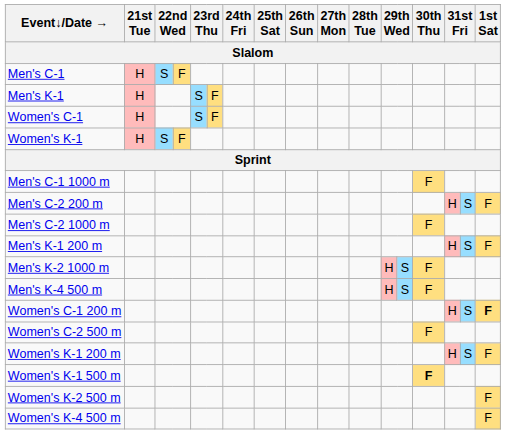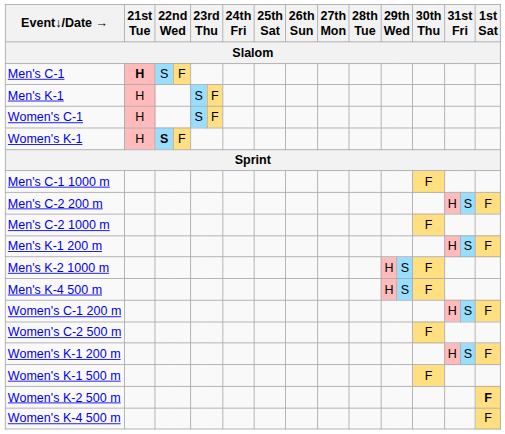(140, 74) normal -> (140, 74) bold
(164, 139) normal -> (164, 139) bold
(488, 311) bold -> (488, 311) normal
(429, 375) bold -> (429, 375) normal
(488, 397) normal -> (488, 397) bold
